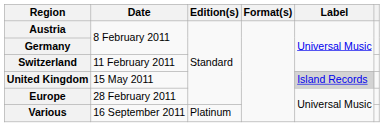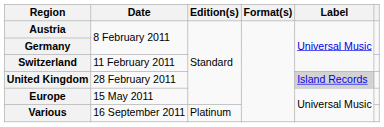(123, 79) 15 May 2011 -> (134, 79) 28 February 2011
(134, 96) 28 February 2011 -> (123, 96) 15 May 2011
